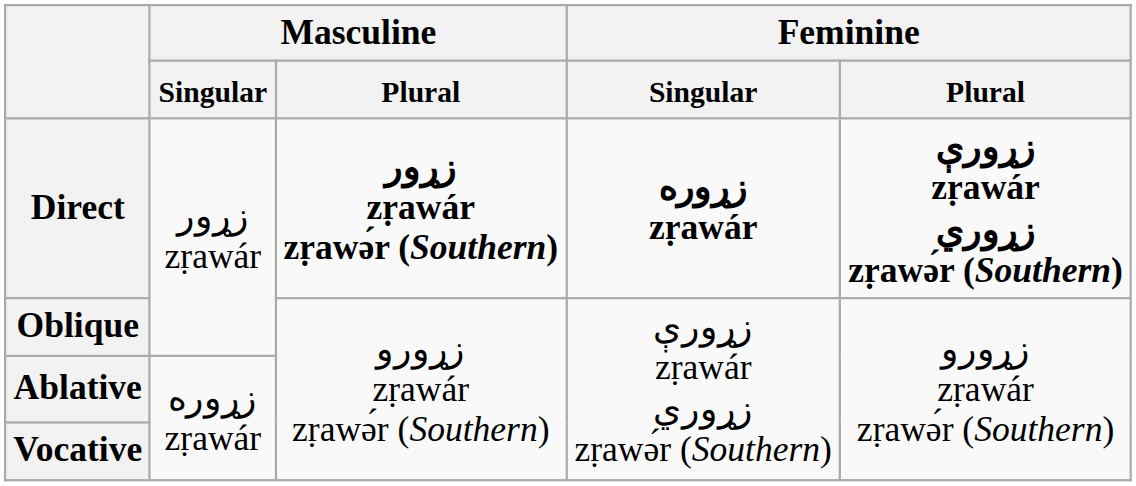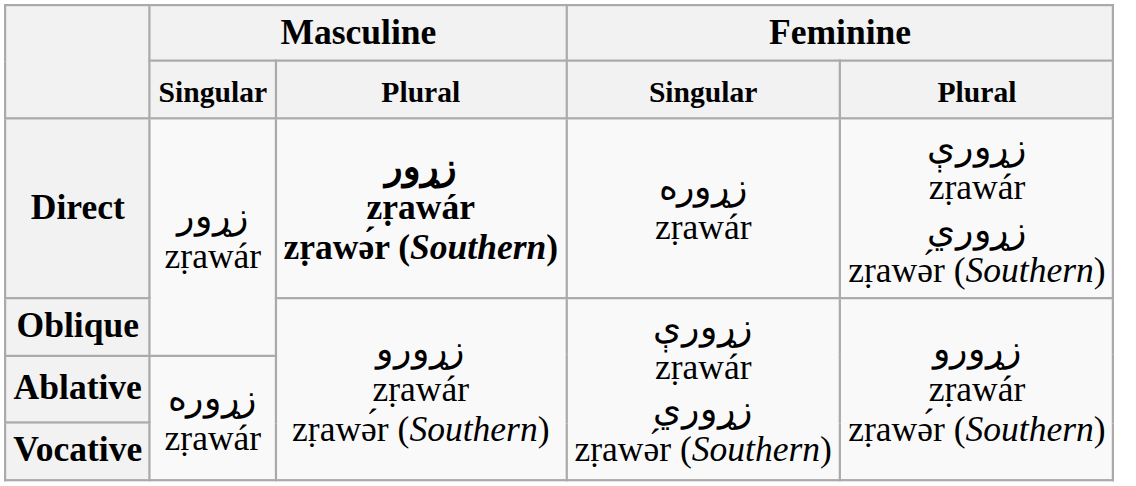(703, 208) bold -> (703, 208) normal
(986, 208) bold -> (977, 208) normal
